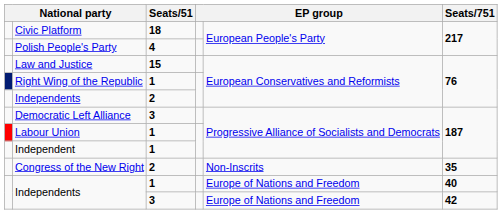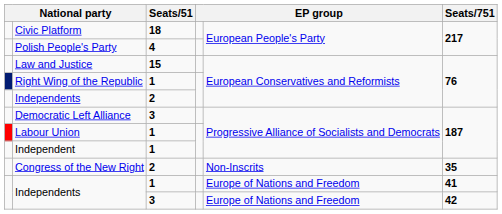(451, 184) 40 -> (451, 184) 41
